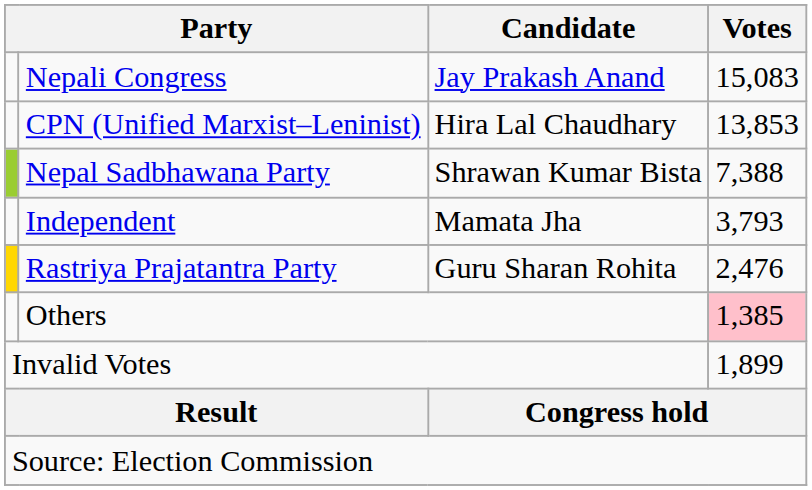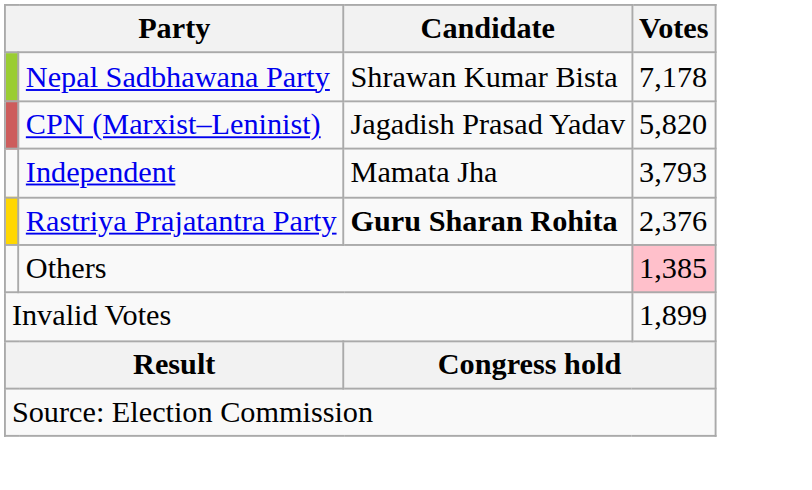- row: (126, 76)
- row: (223, 124)
(750, 172) 7,388 -> (673, 76) 7,178
+ row: (173, 124)
(556, 268) normal -> (484, 220) bold
(750, 268) 2,476 -> (673, 220) 2,376
